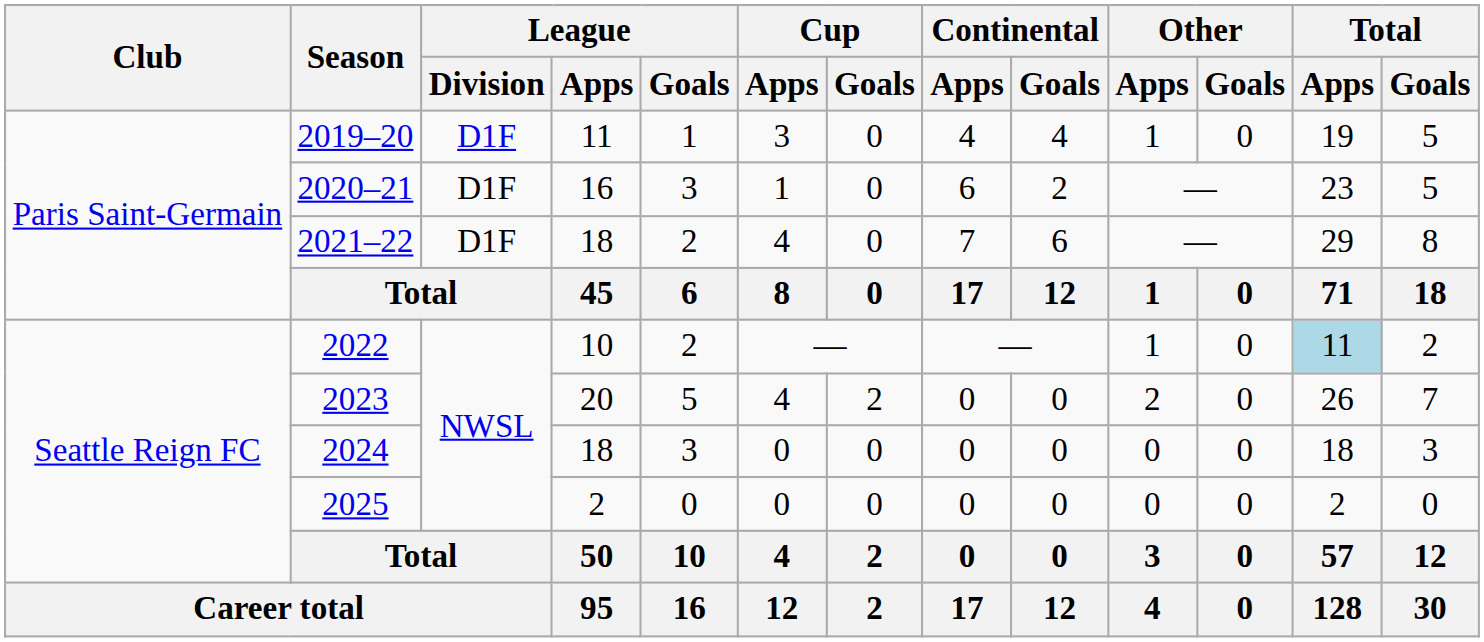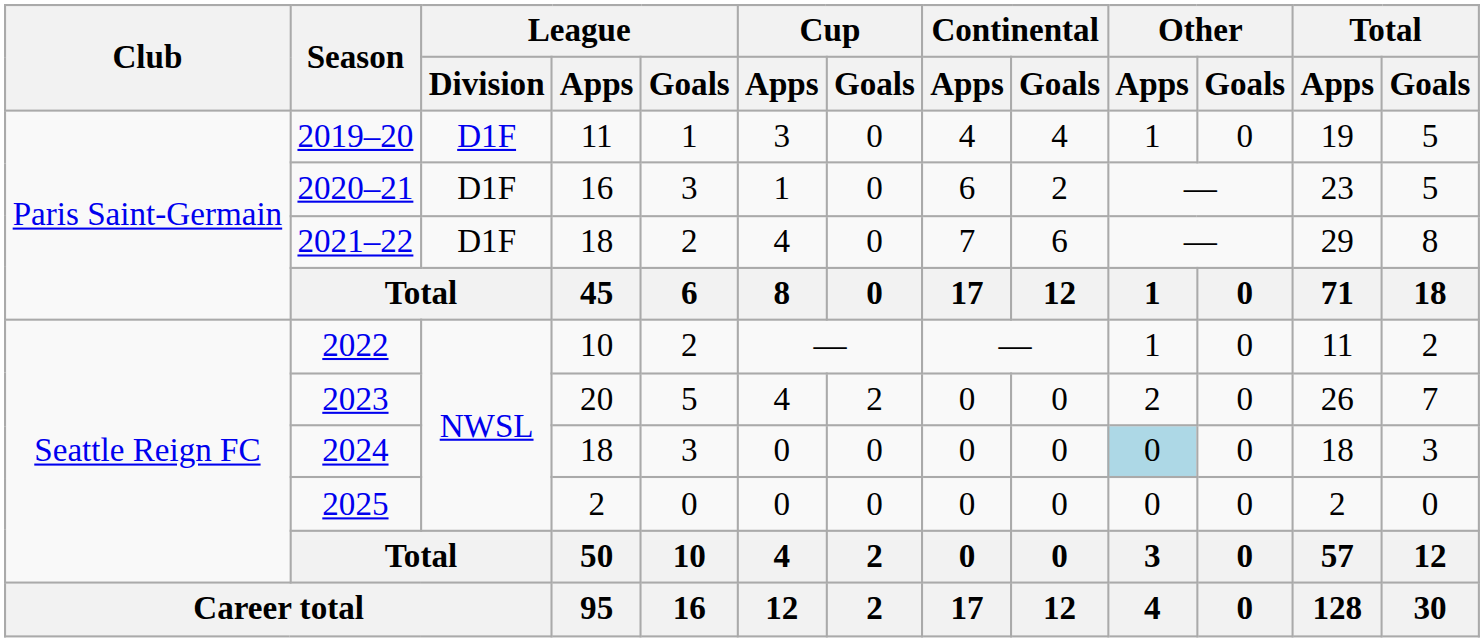(1337, 345) lightblue background -> (1337, 345) no background
(1152, 450) no background -> (1152, 450) lightblue background
